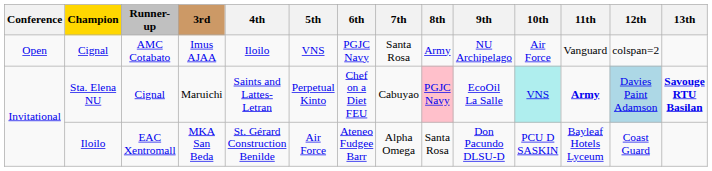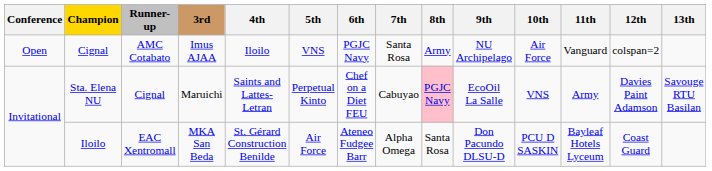(538, 94) paleturquoise background -> (538, 94) no background
(585, 94) bold -> (585, 94) normal
(636, 94) lightblue background -> (636, 94) no background
(685, 94) bold -> (684, 94) normal
